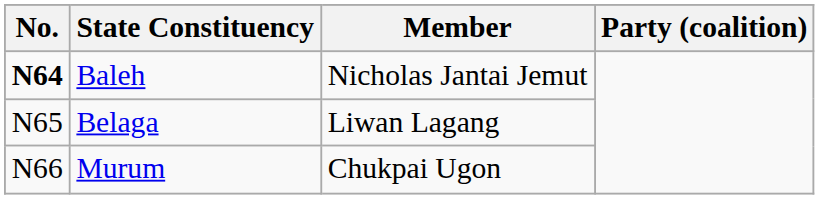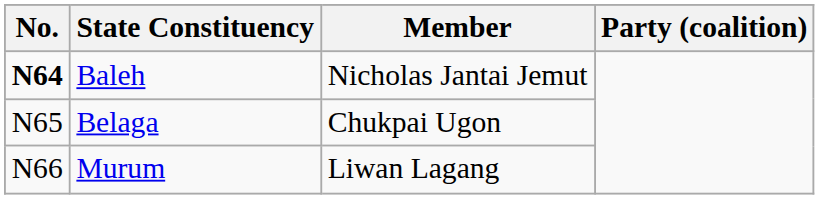(414, 121) Liwan Lagang -> (414, 121) Chukpai Ugon
(414, 168) Chukpai Ugon -> (414, 168) Liwan Lagang
